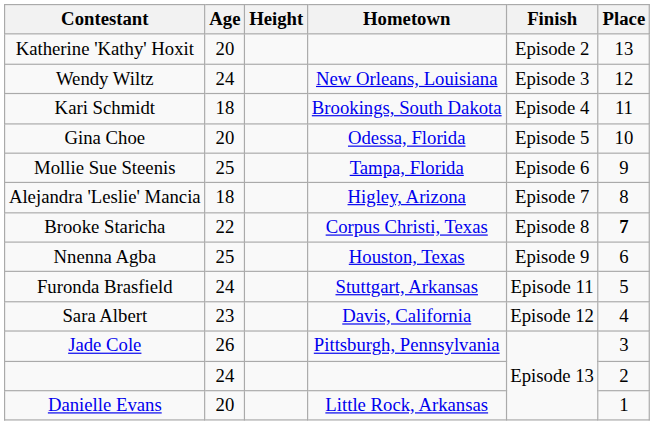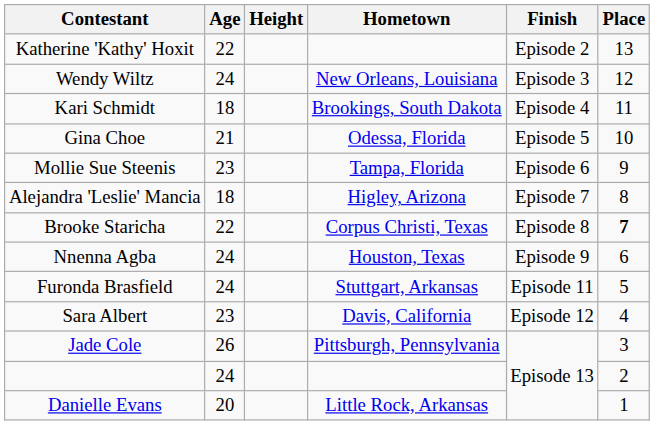(225, 49) 20 -> (225, 49) 22
(225, 138) 20 -> (225, 138) 21
(225, 167) 25 -> (225, 167) 23
(225, 256) 25 -> (225, 256) 24
